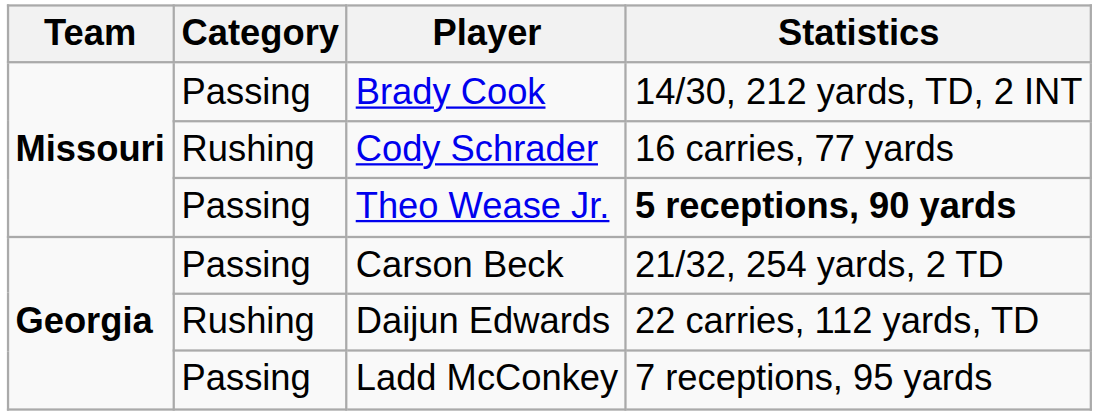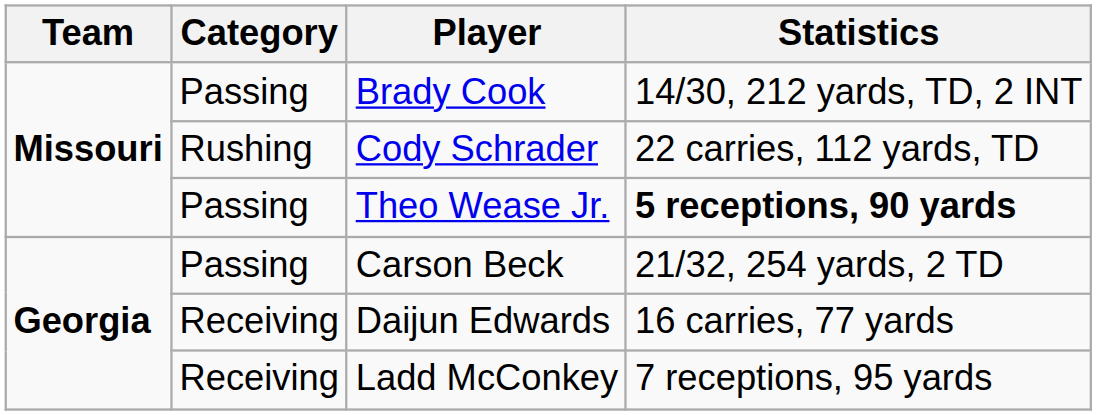(794, 148) 16 carries, 77 yards -> (837, 148) 22 carries, 112 yards, TD
(248, 321) Rushing -> (259, 321) Receiving
(837, 321) 22 carries, 112 yards, TD -> (794, 321) 16 carries, 77 yards
(246, 379) Passing -> (259, 379) Receiving
